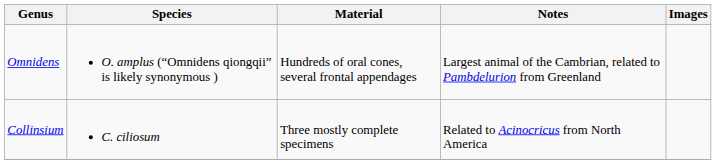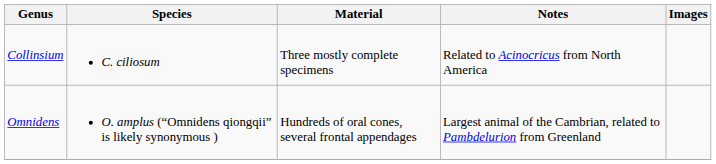rows swapped: (35, 129) <-> (33, 62)
